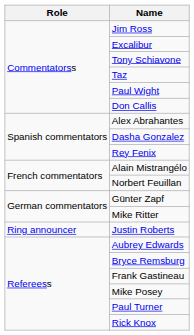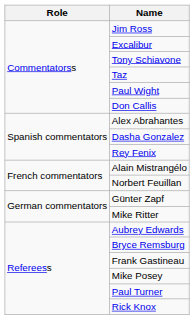- row: (143, 230)
